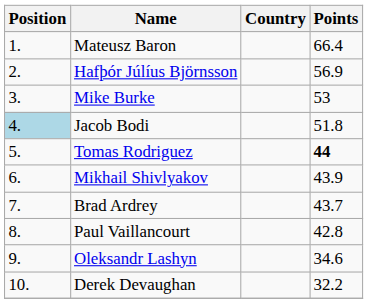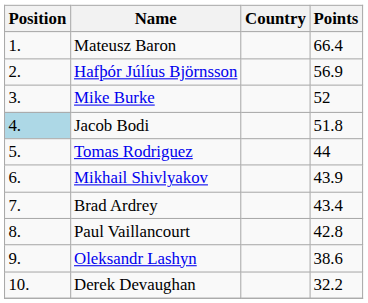(322, 98) 53 -> (322, 98) 52
(322, 151) bold -> (322, 151) normal
(328, 205) 43.7 -> (328, 205) 43.4
(328, 258) 34.6 -> (328, 258) 38.6
